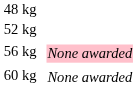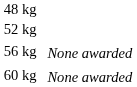(90, 53) pink background -> (90, 53) no background
